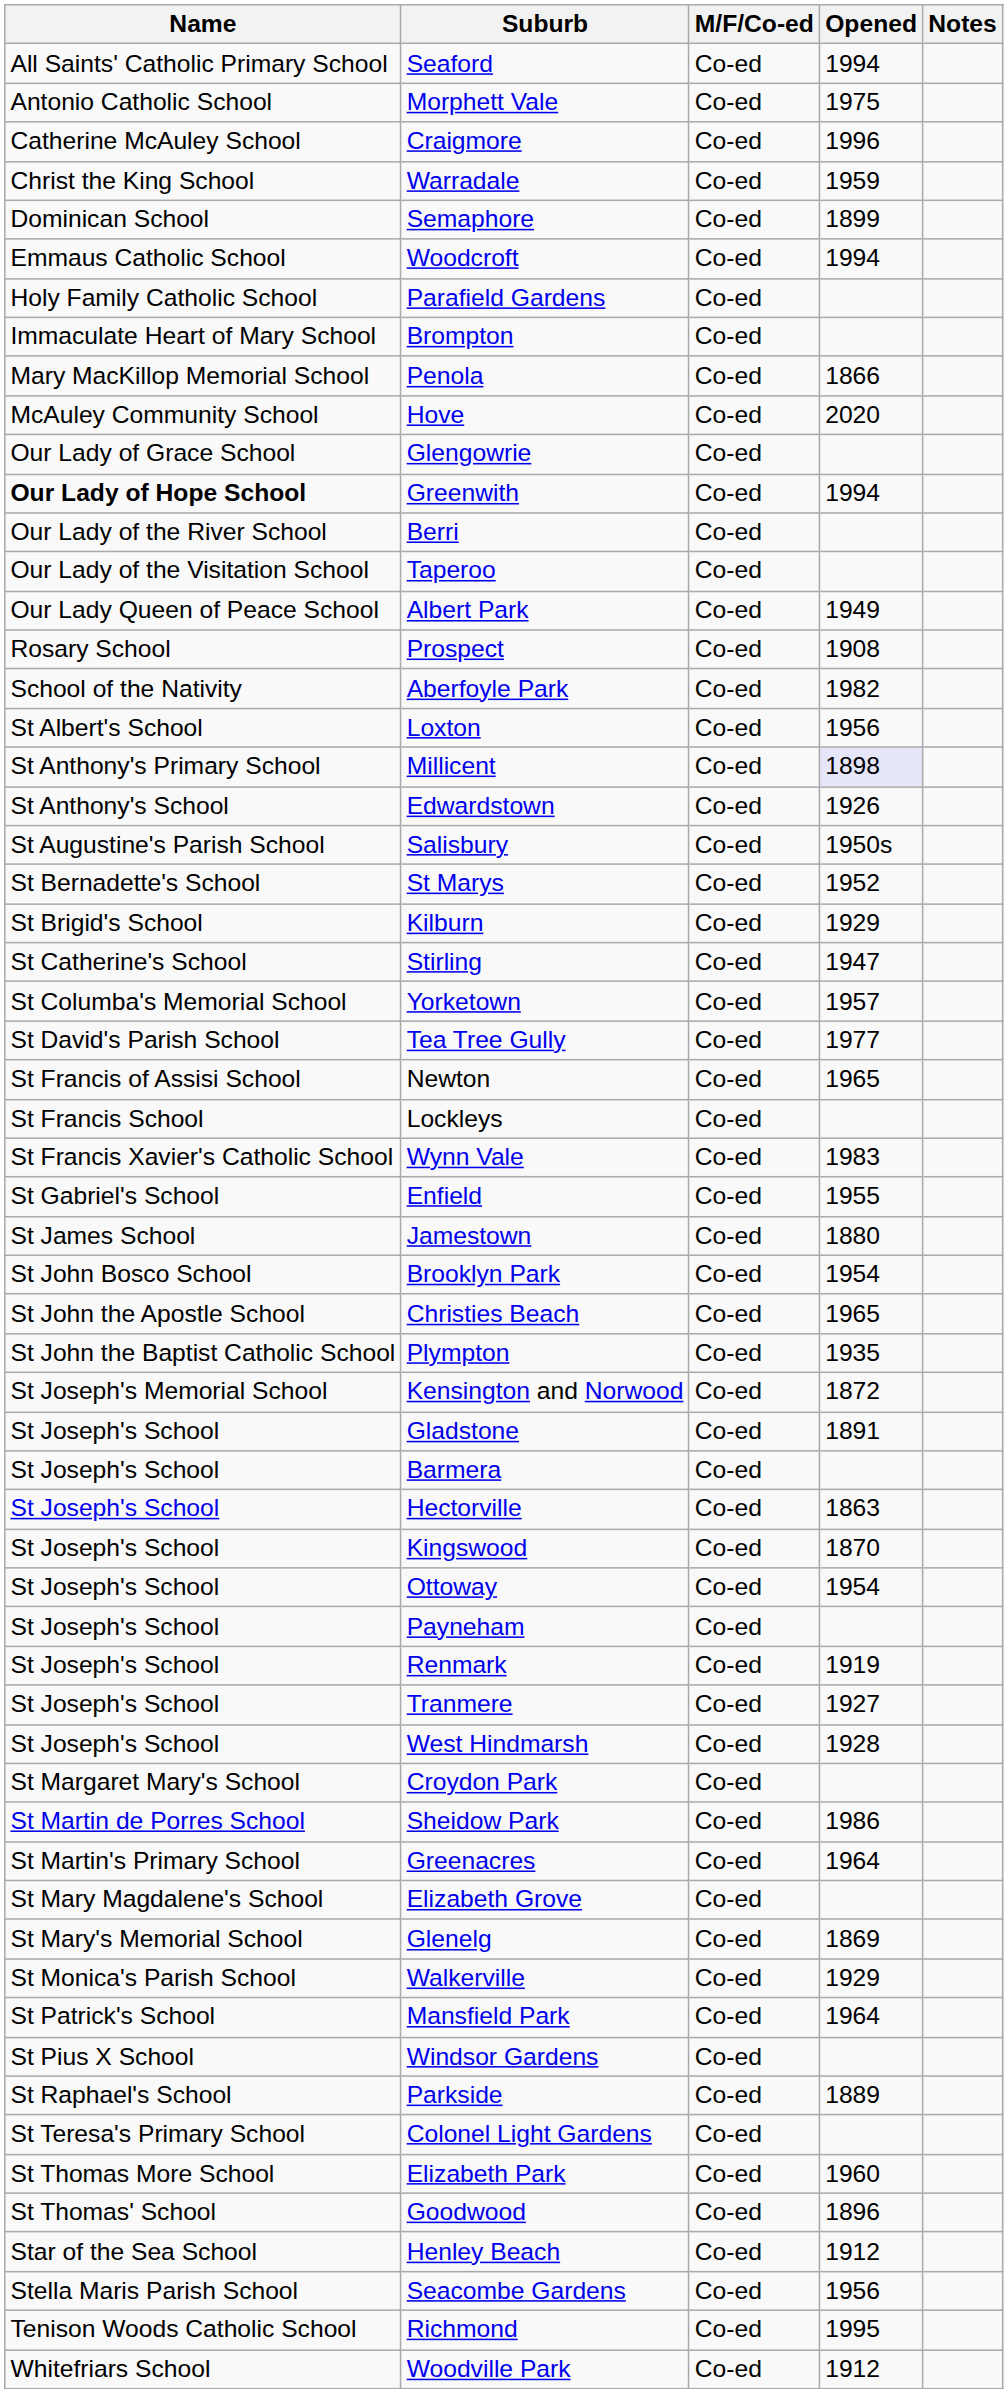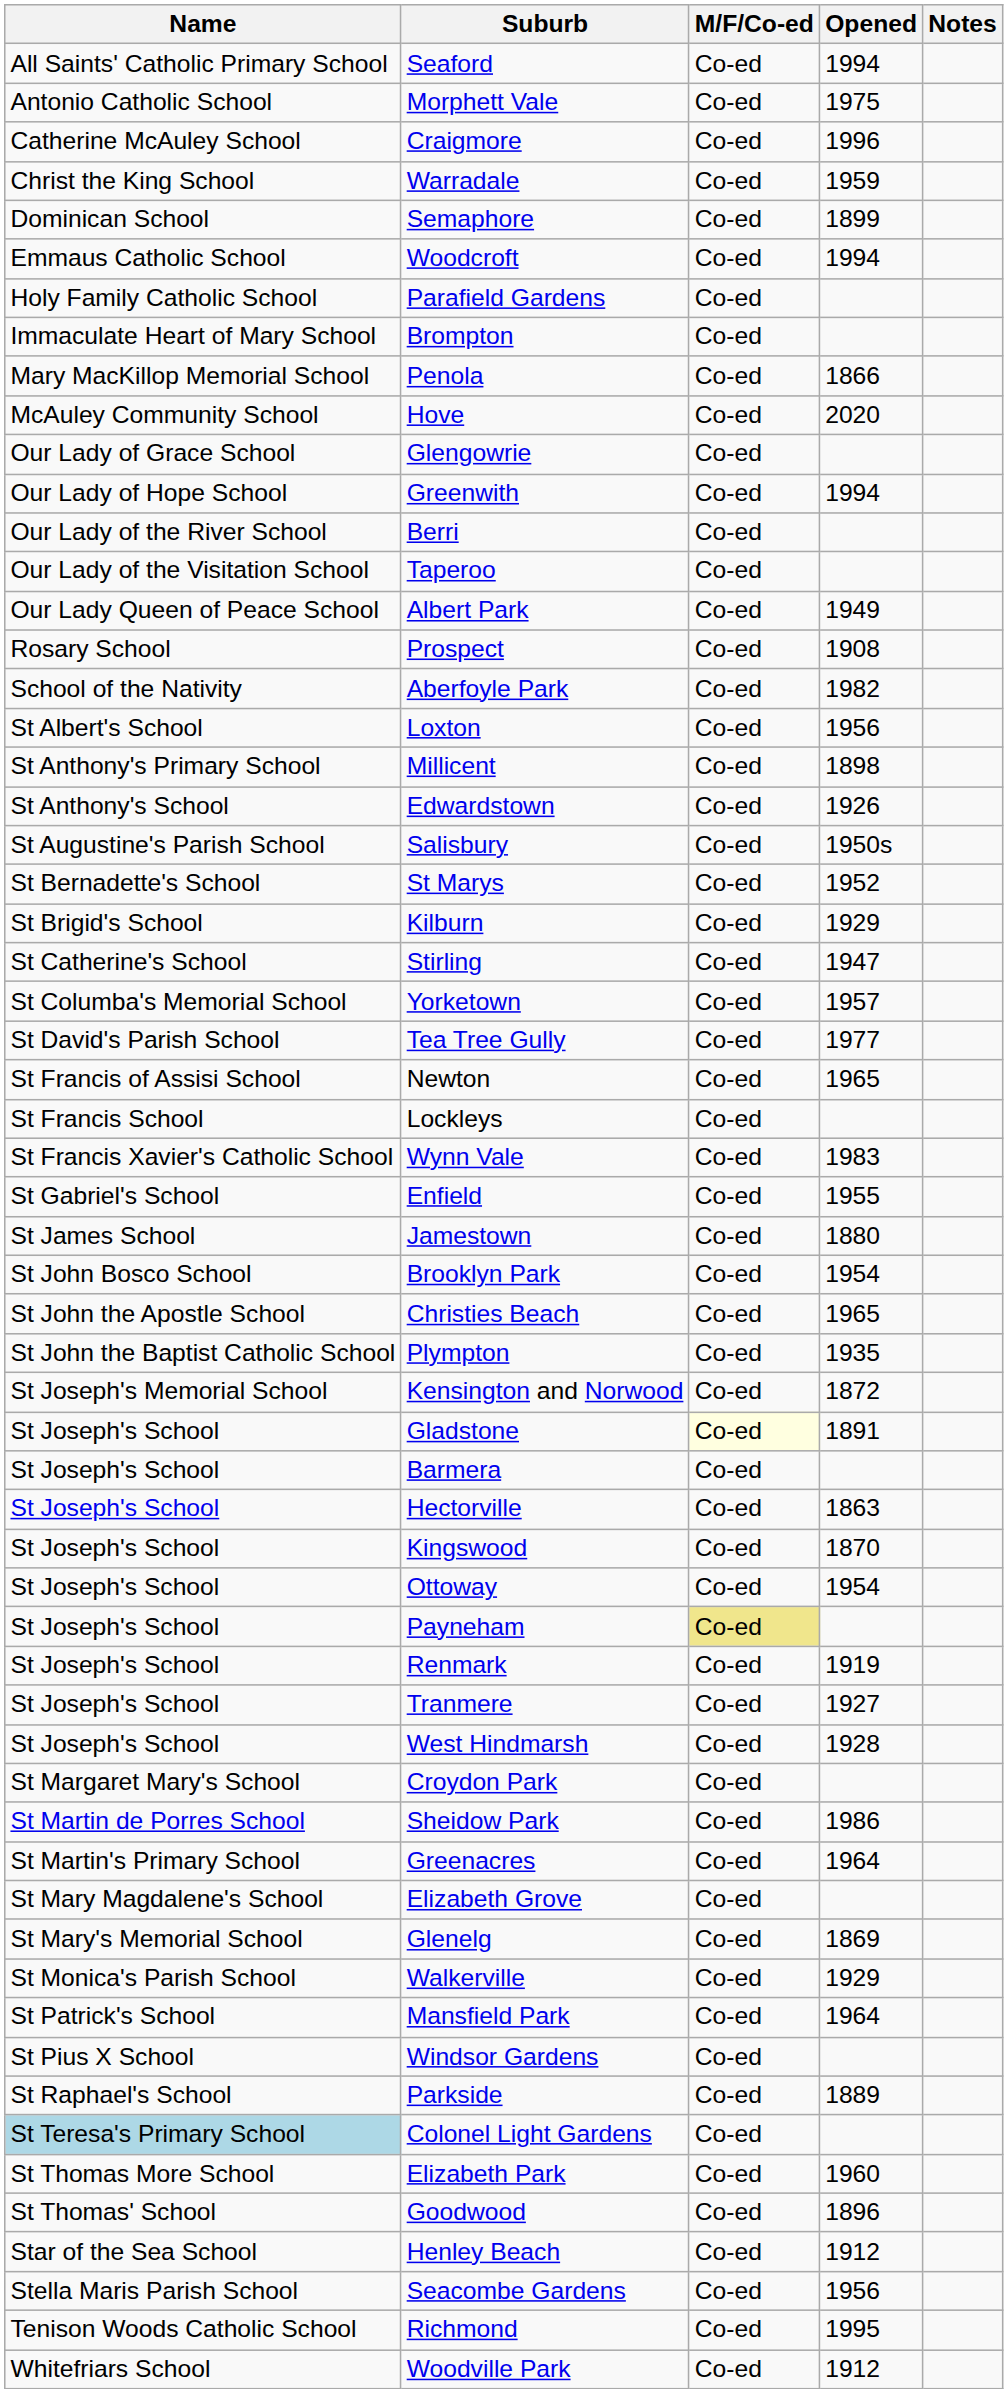(158, 492) bold -> (149, 492) normal
(853, 766) lavender background -> (853, 766) no background
(728, 1430) no background -> (728, 1430) lightyellow background
(728, 1626) no background -> (728, 1626) khaki background
(158, 2134) no background -> (158, 2134) lightblue background
